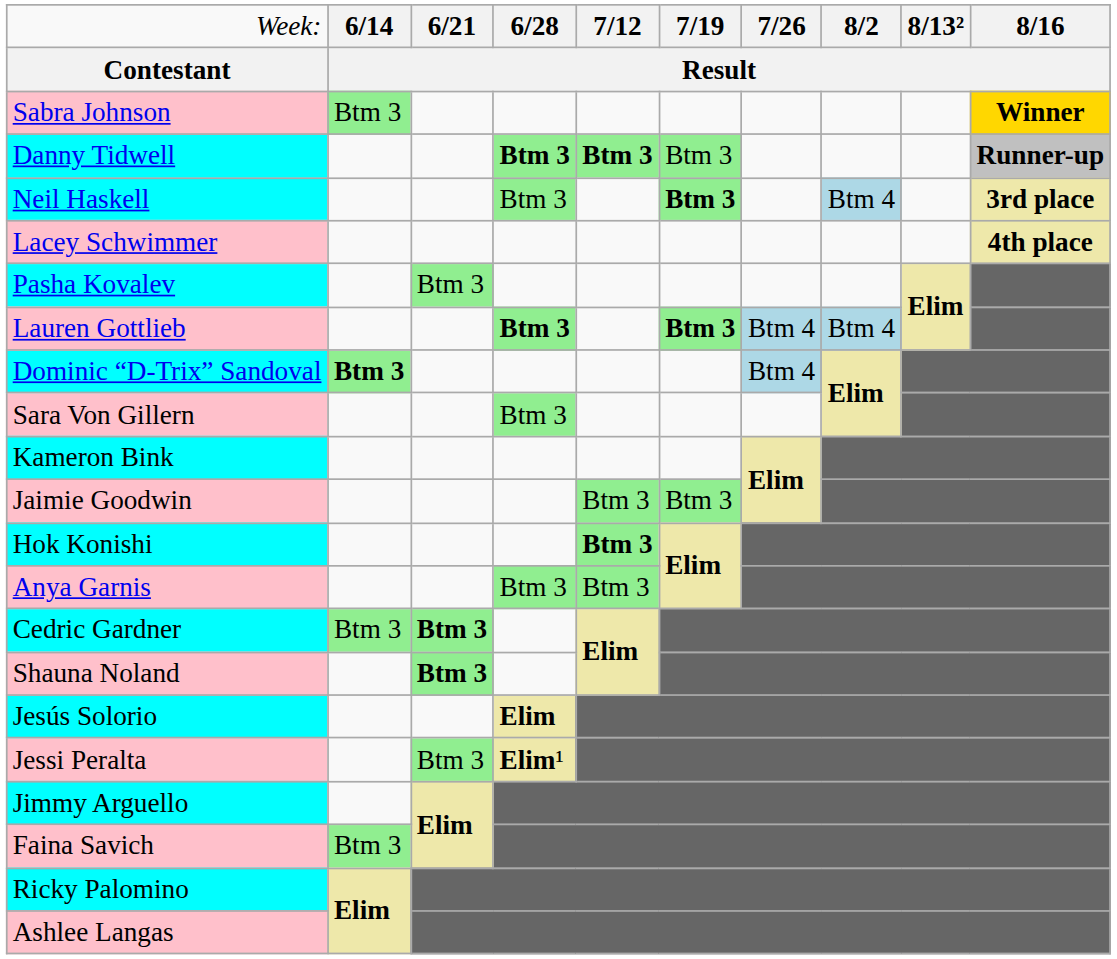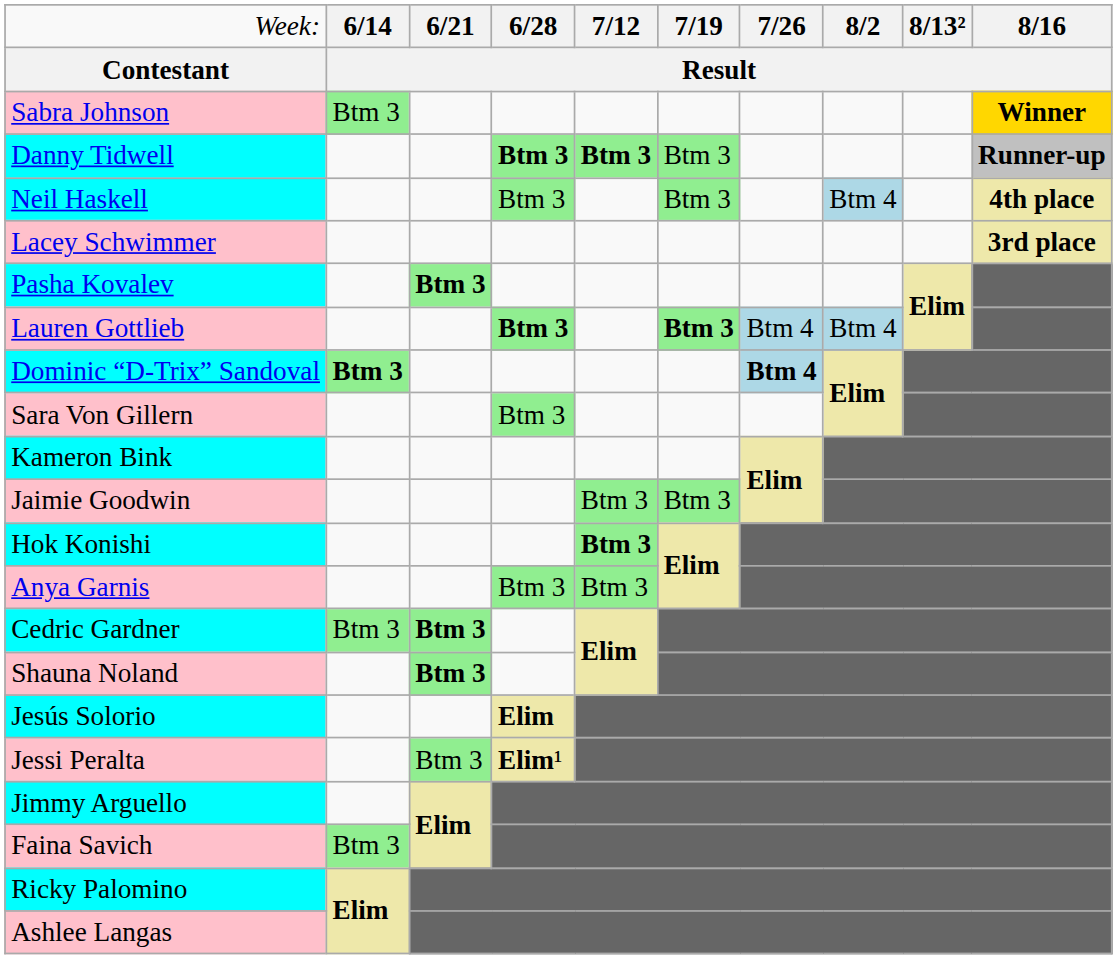(700, 198) bold -> (697, 198) normal
(1040, 198) 3rd place -> (1042, 198) 4th place
(1040, 241) 4th place -> (1042, 241) 3rd place
(450, 284) normal -> (450, 284) bold
(782, 371) normal -> (782, 371) bold
